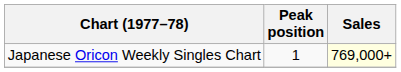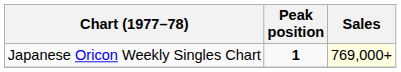(296, 55) normal -> (296, 55) bold
